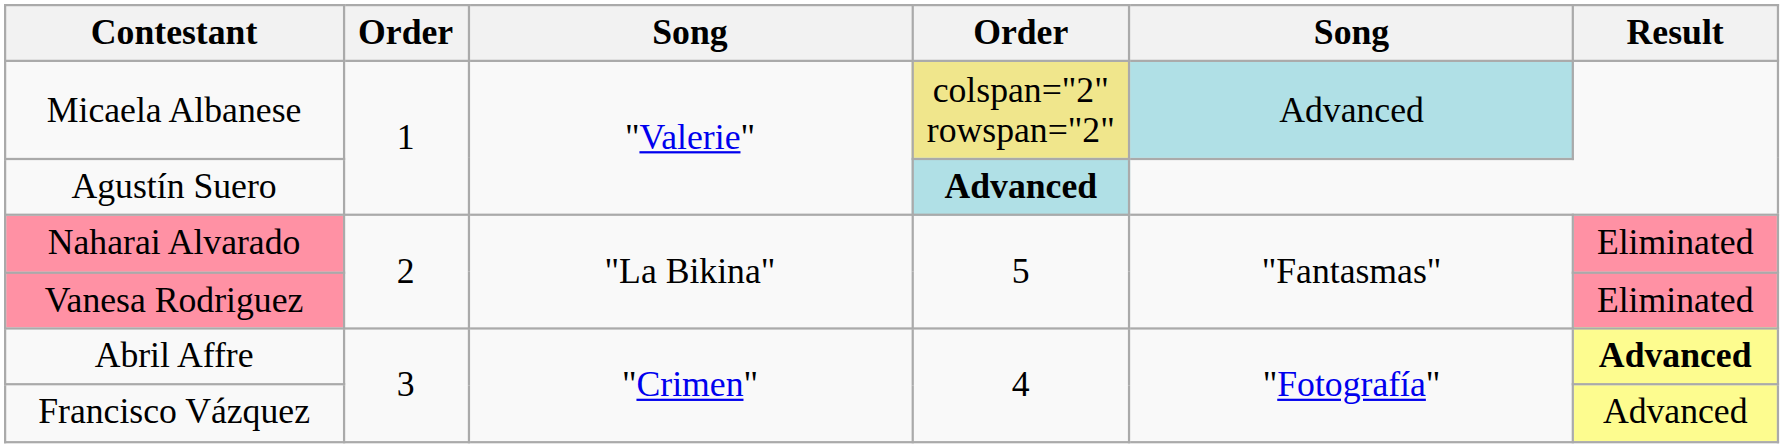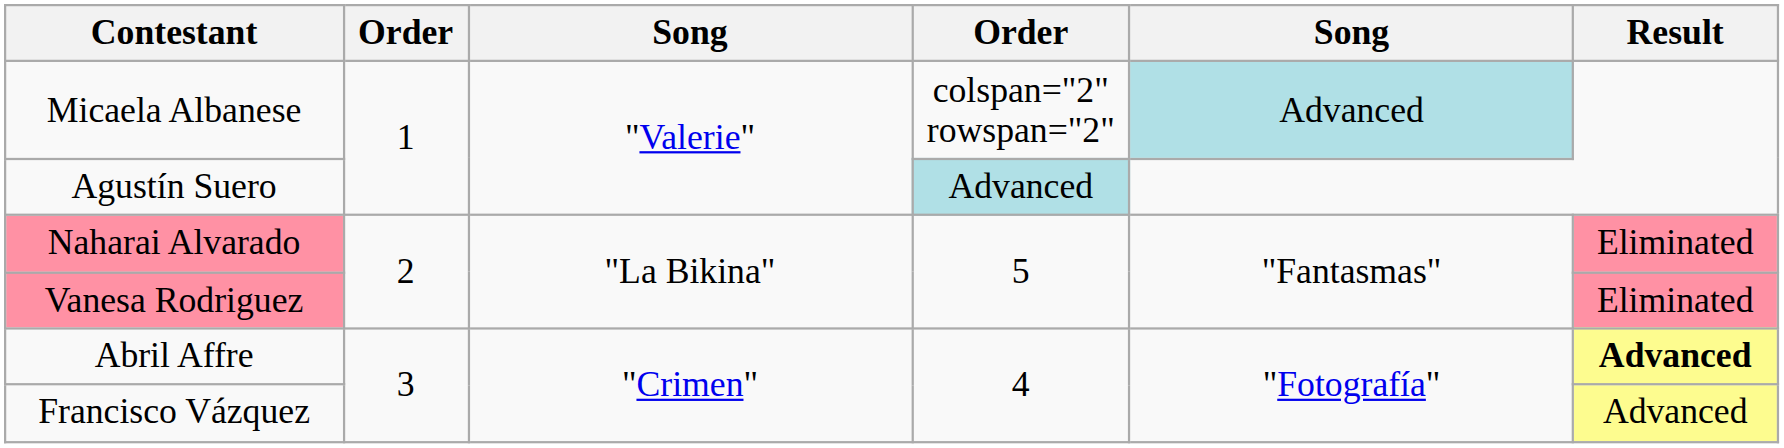(1021, 109) khaki background -> (1021, 109) no background
(1021, 186) bold -> (1021, 186) normal
